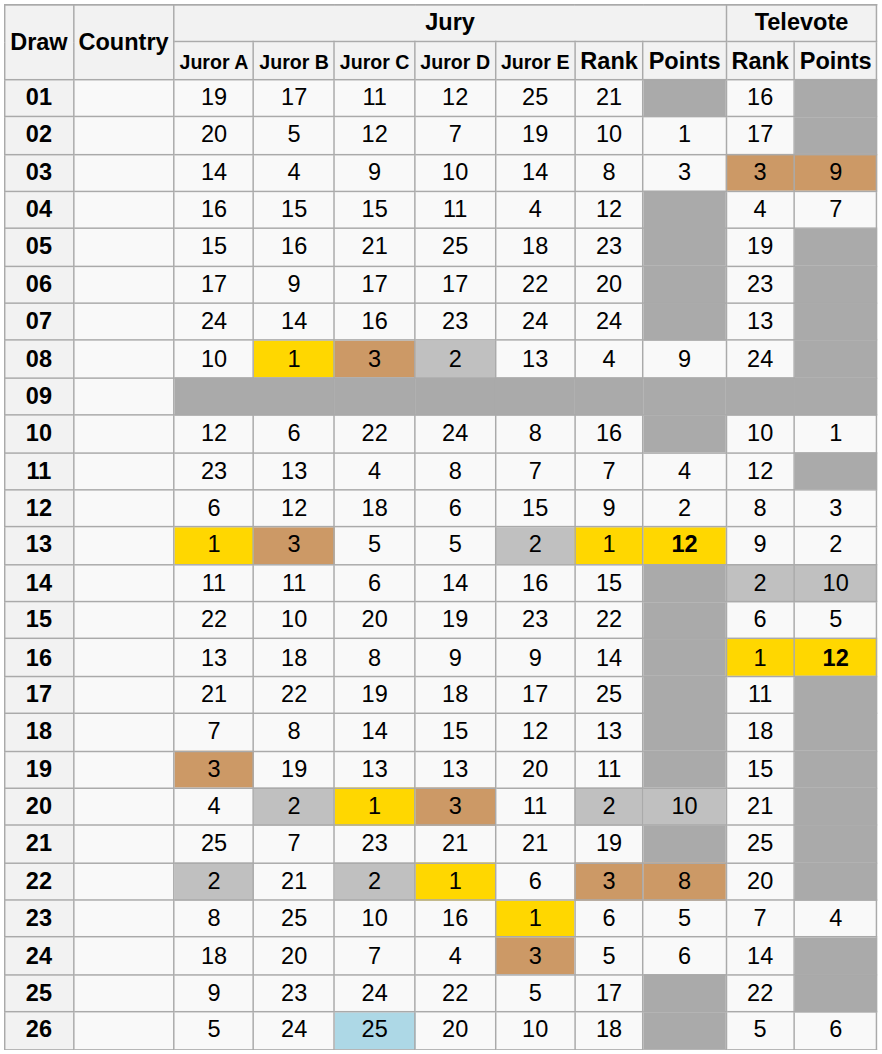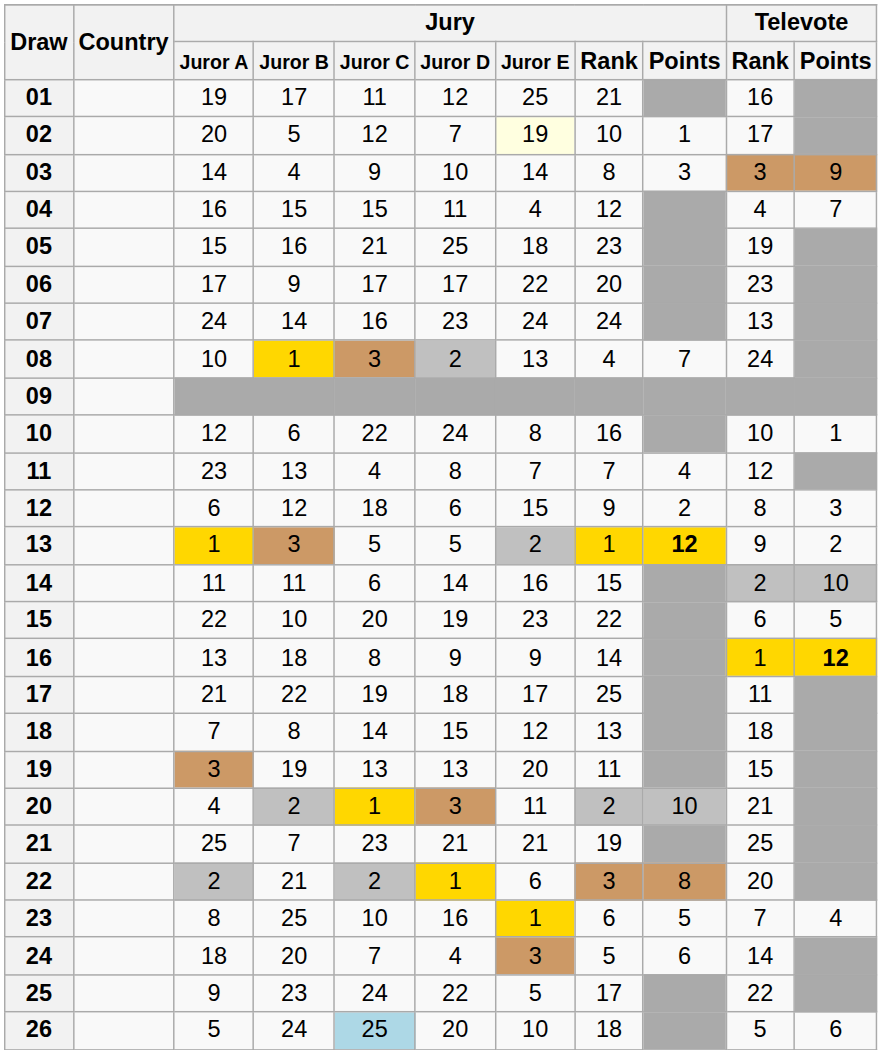(535, 135) no background -> (535, 135) lightyellow background
(685, 358) 9 -> (685, 358) 7
